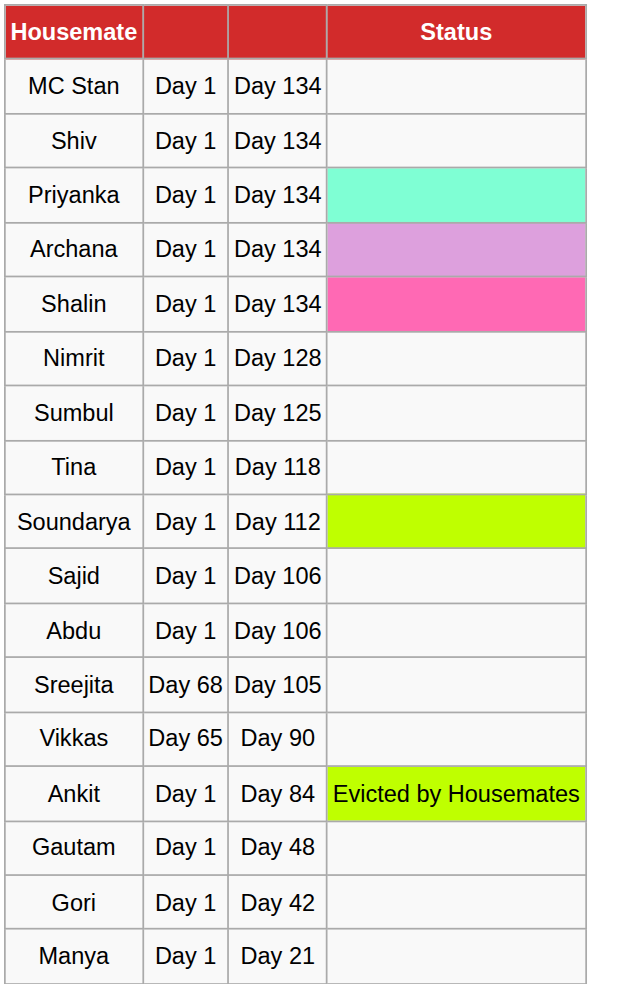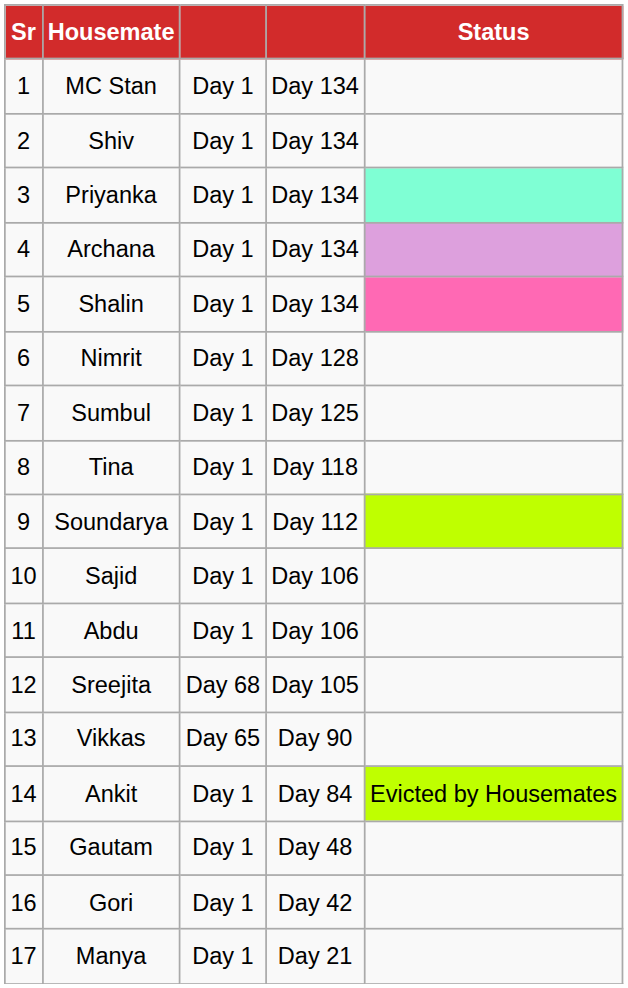+ column: (24, 32)
